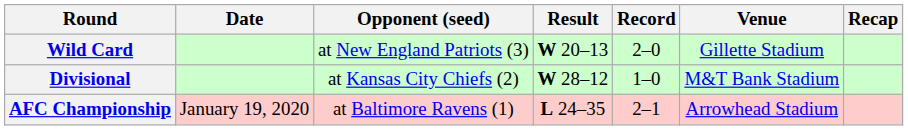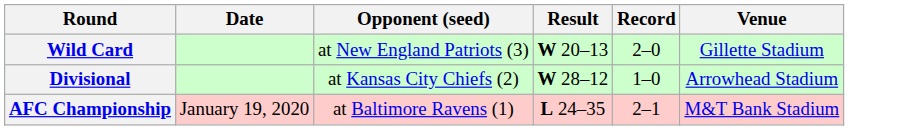- column: (873, 19)
(762, 79) M&T Bank Stadium -> (762, 79) Arrowhead Stadium
(762, 109) Arrowhead Stadium -> (762, 109) M&T Bank Stadium
